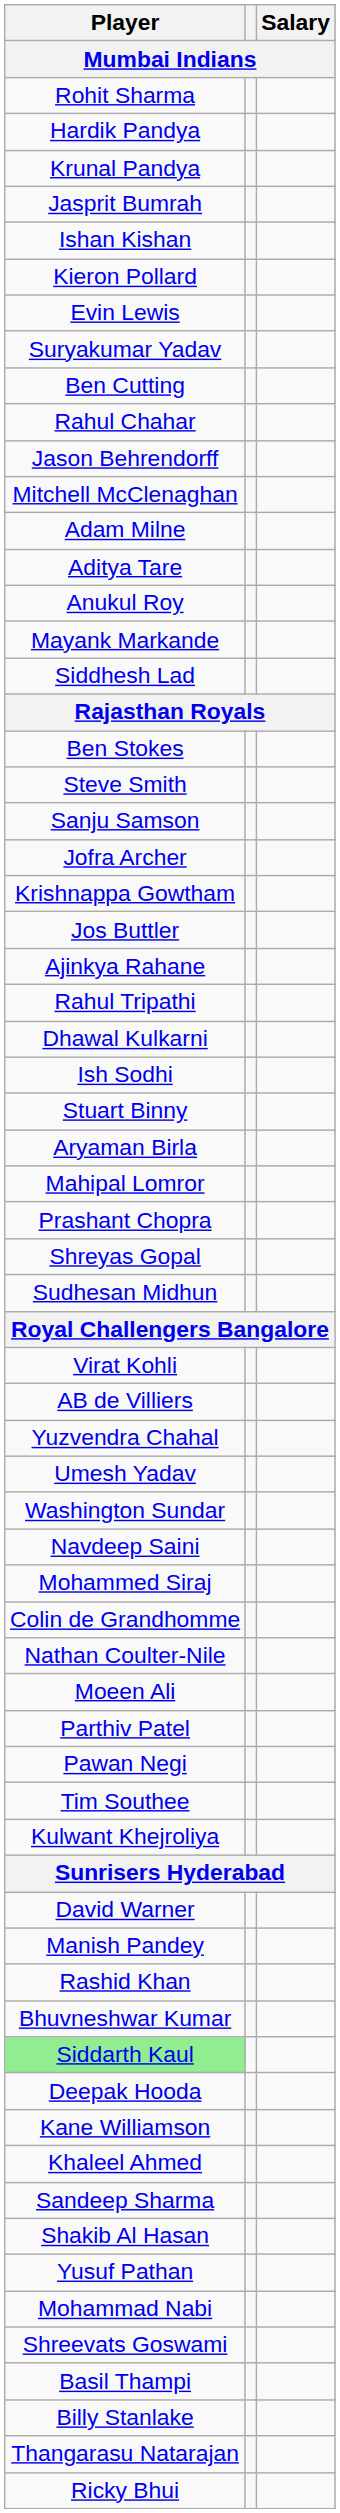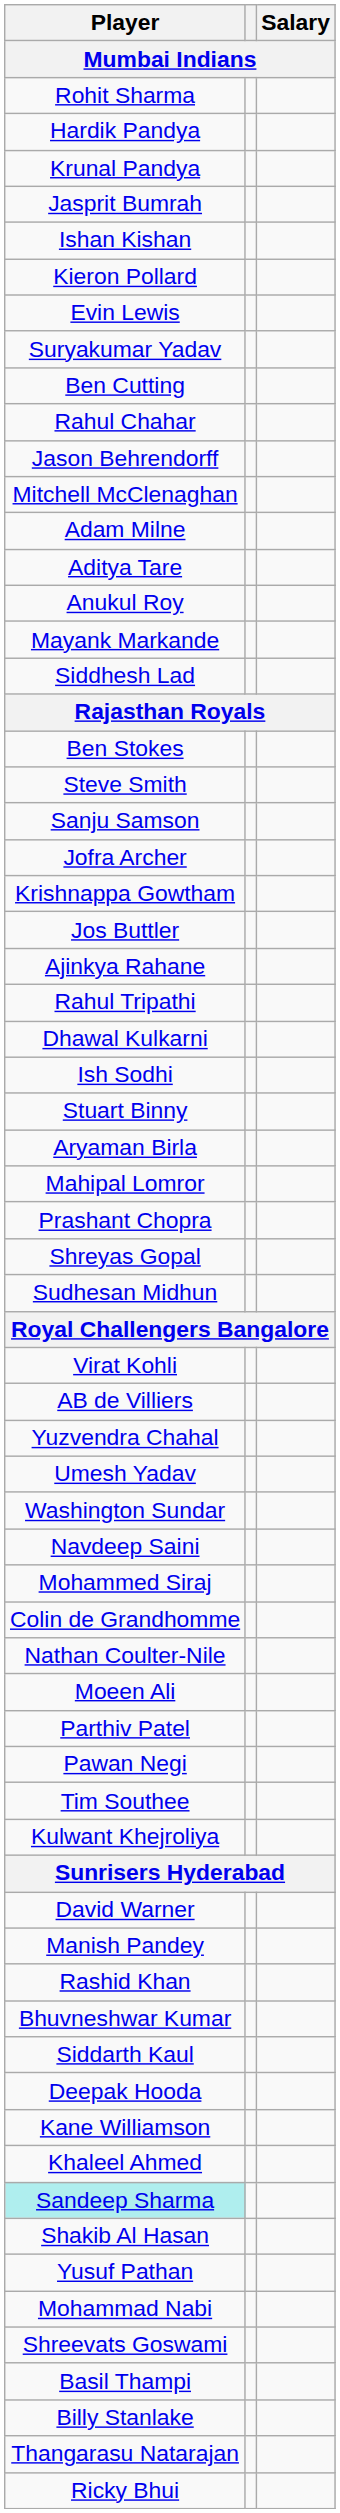(125, 2054) lightgreen background -> (125, 2054) no background
(125, 2199) no background -> (125, 2199) paleturquoise background
